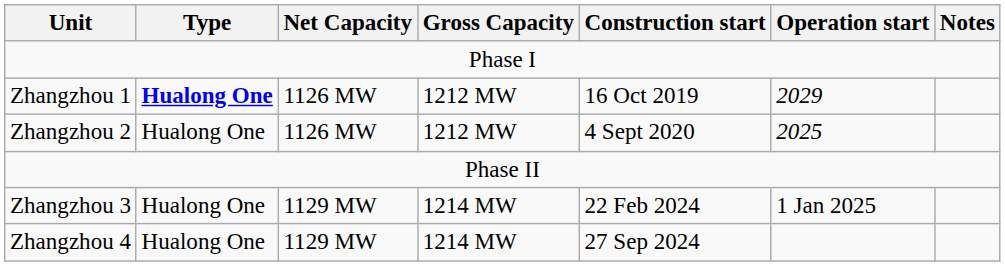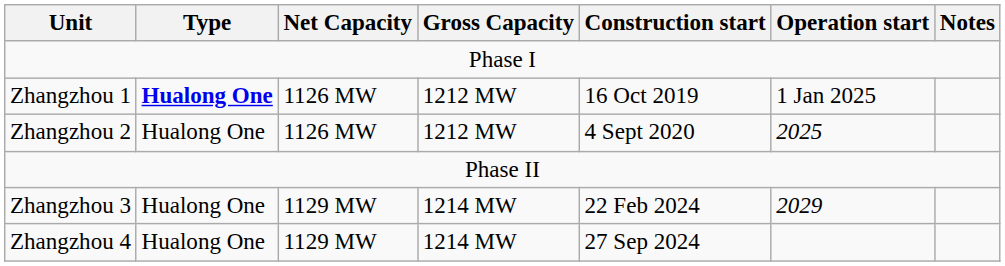(799, 95) 2029 -> (826, 95) 1 Jan 2025
(826, 205) 1 Jan 2025 -> (799, 205) 2029
